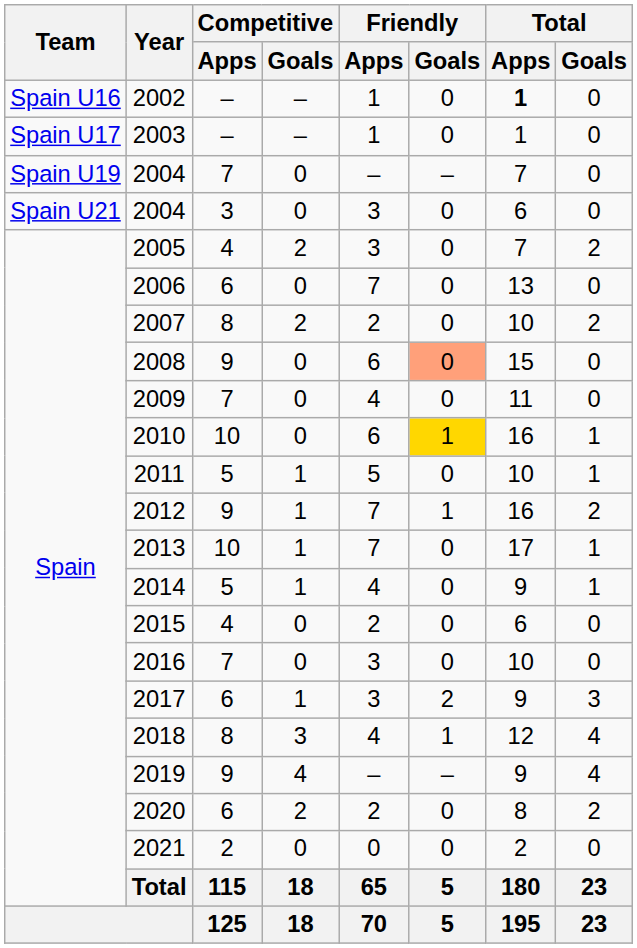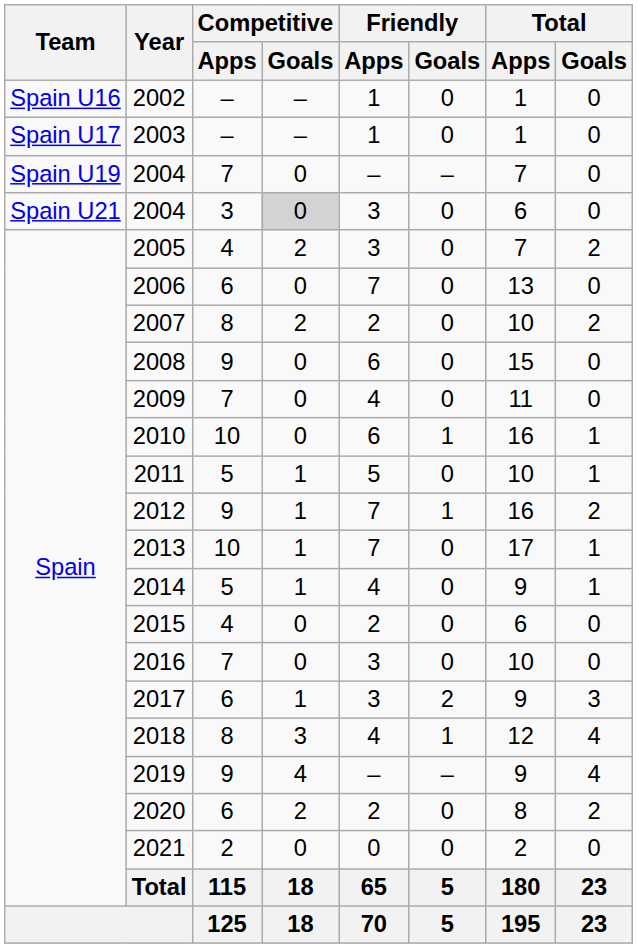(521, 98) bold -> (521, 98) normal
(300, 211) no background -> (300, 211) lightgrey background
(447, 361) lightsalmon background -> (447, 361) no background
(447, 436) gold background -> (447, 436) no background
